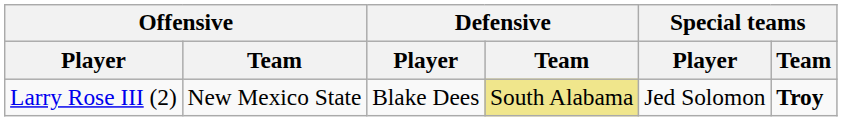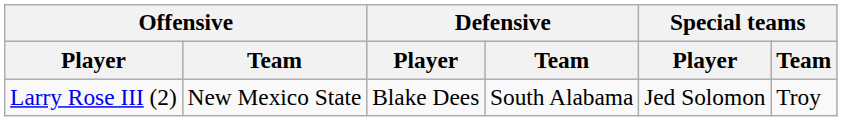(562, 97) khaki background -> (562, 97) no background
(800, 97) bold -> (799, 97) normal
